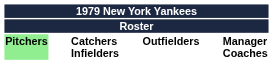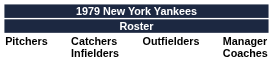(26, 41) lightgreen background -> (26, 41) no background
